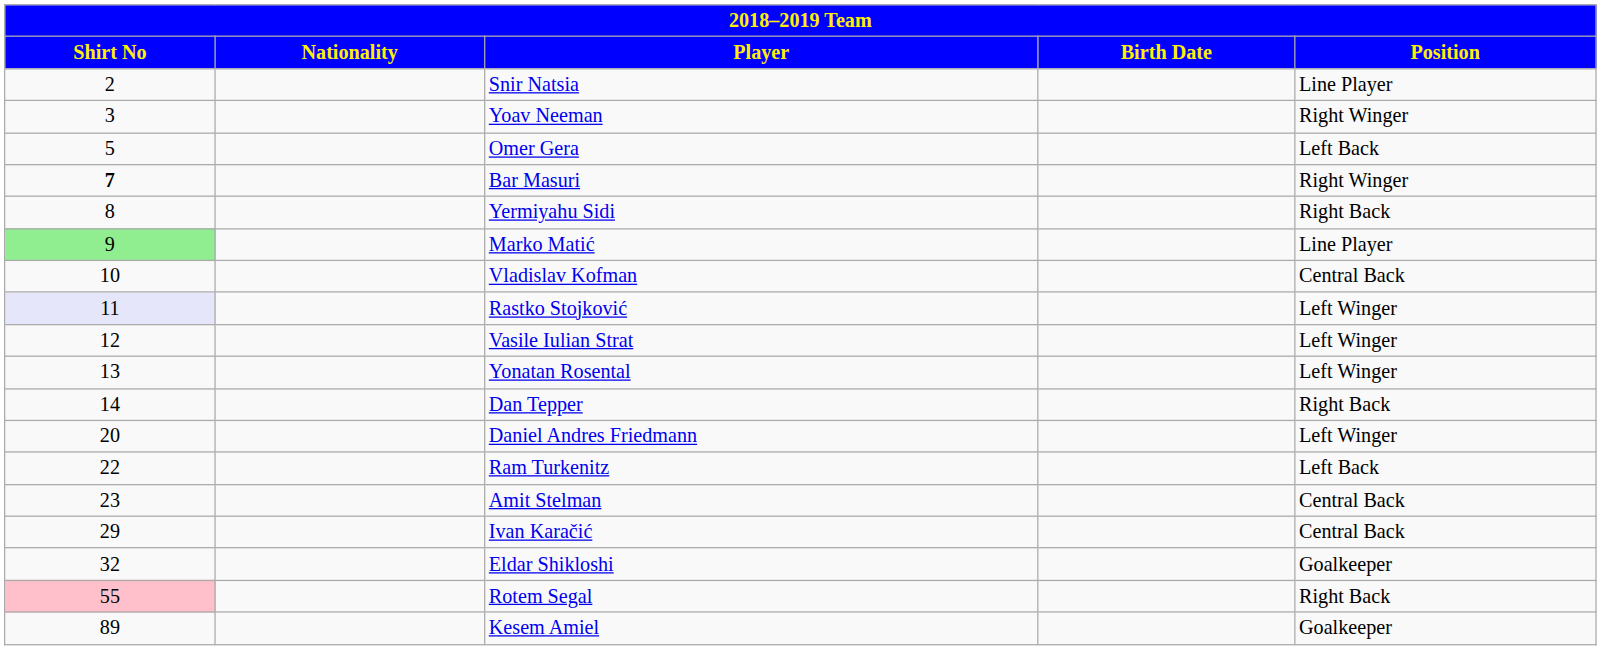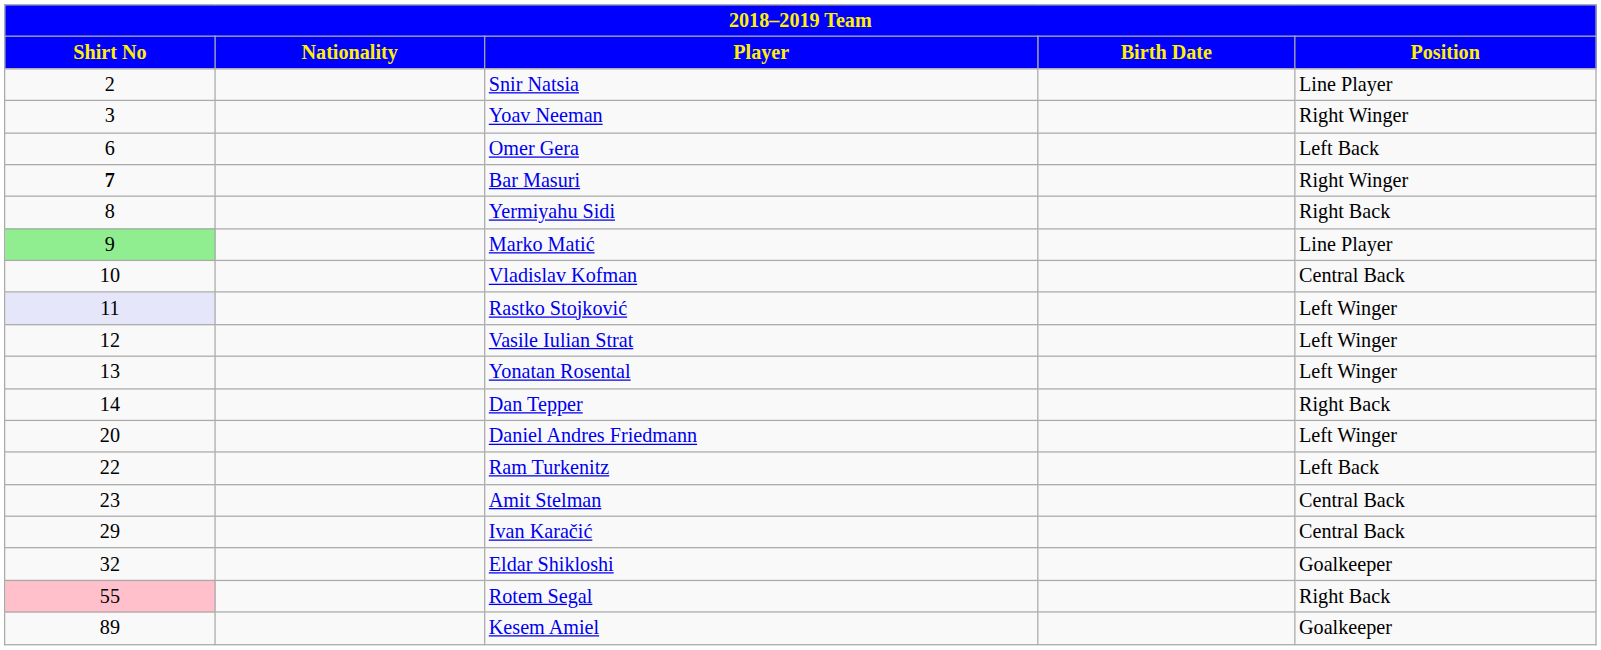(110, 148) 5 -> (110, 148) 6
